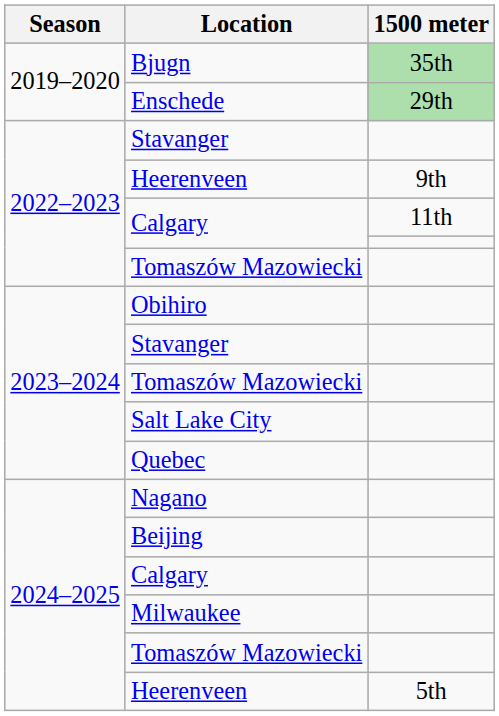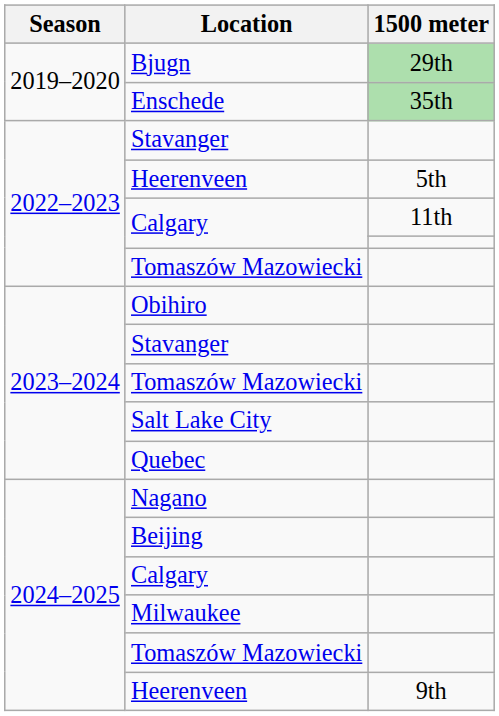(431, 62) 35th -> (431, 62) 29th
(431, 101) 29th -> (431, 101) 35th
(431, 178) 9th -> (431, 178) 5th
(431, 691) 5th -> (431, 691) 9th
